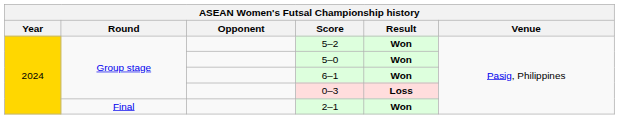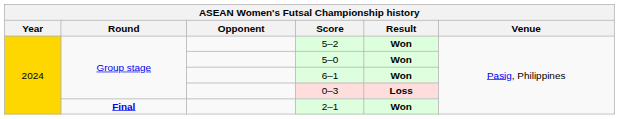(124, 107) normal -> (124, 107) bold
